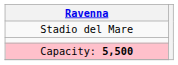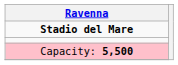(87, 30) normal -> (87, 30) bold
